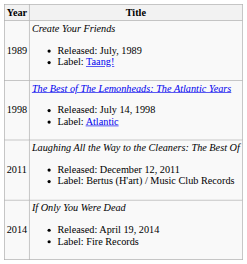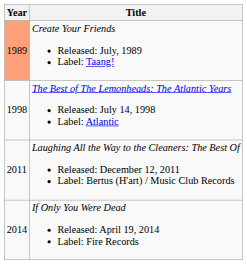(17, 50) no background -> (17, 50) lightsalmon background
